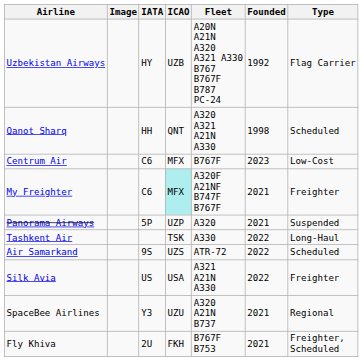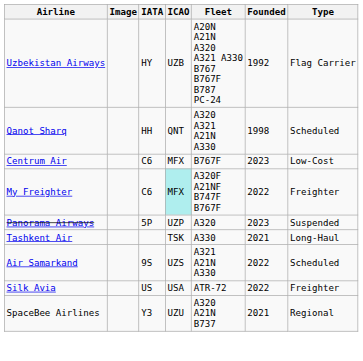(258, 192) 2021 -> (258, 192) 2022
(258, 222) 2021 -> (258, 222) 2023
(258, 237) 2022 -> (258, 237) 2021
(210, 252) ATR-72 -> (205, 263) A321 A21N A330
(205, 277) A321 A21N A330 -> (210, 288) ATR-72
- row: (31, 344)
